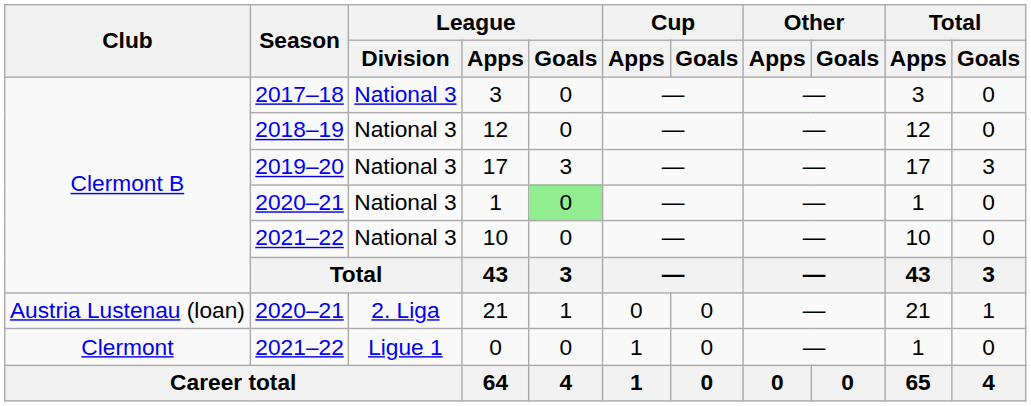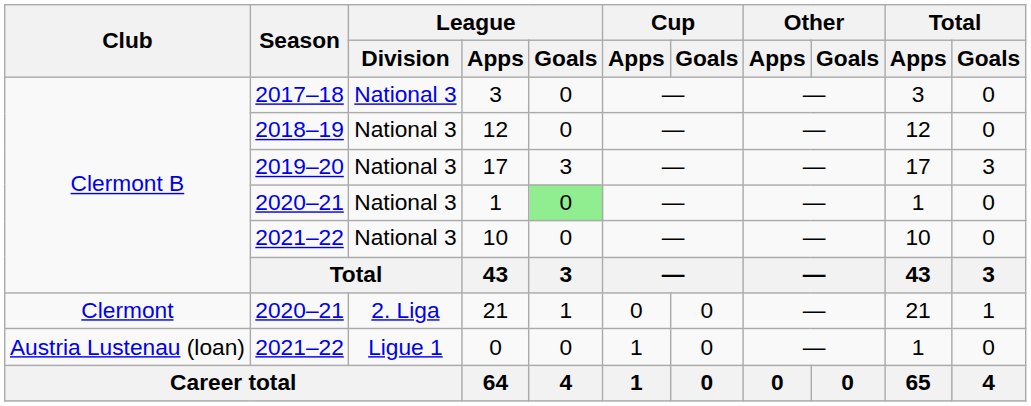(127, 310) Austria Lustenau (loan) -> (127, 310) Clermont
(127, 346) Clermont -> (127, 346) Austria Lustenau (loan)
